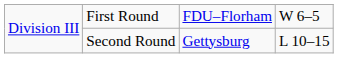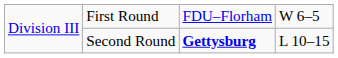(216, 40) normal -> (219, 40) bold
